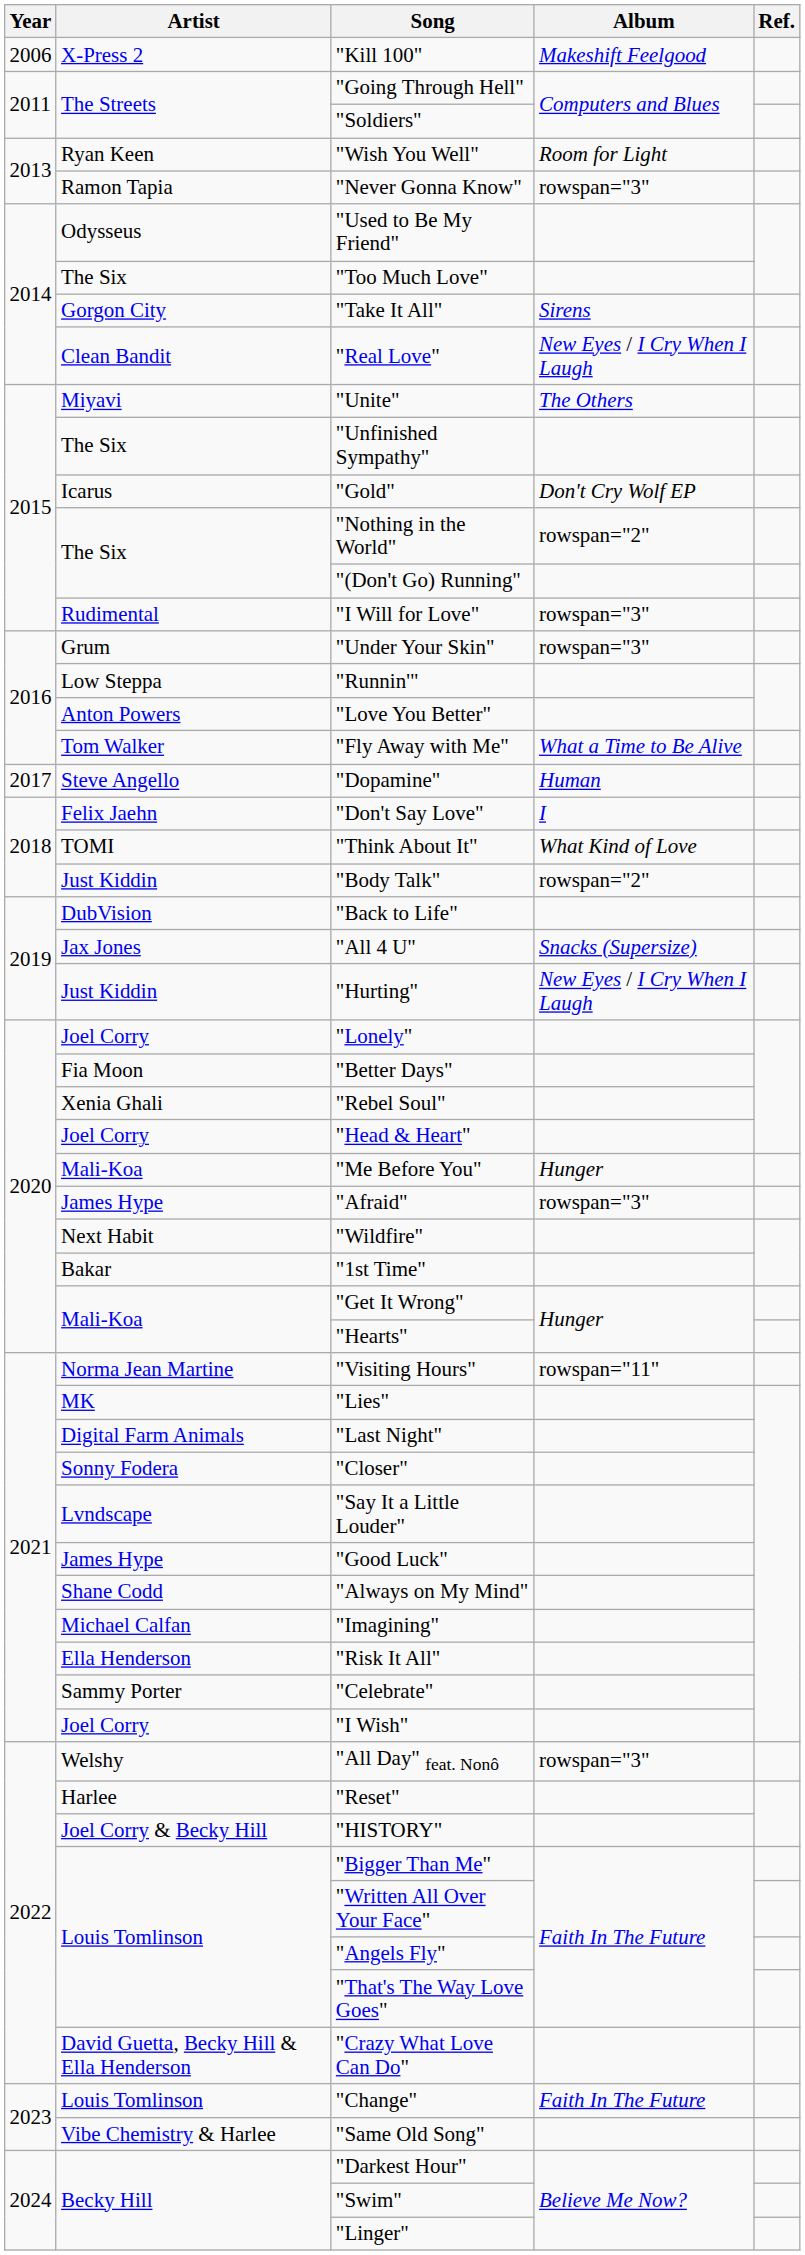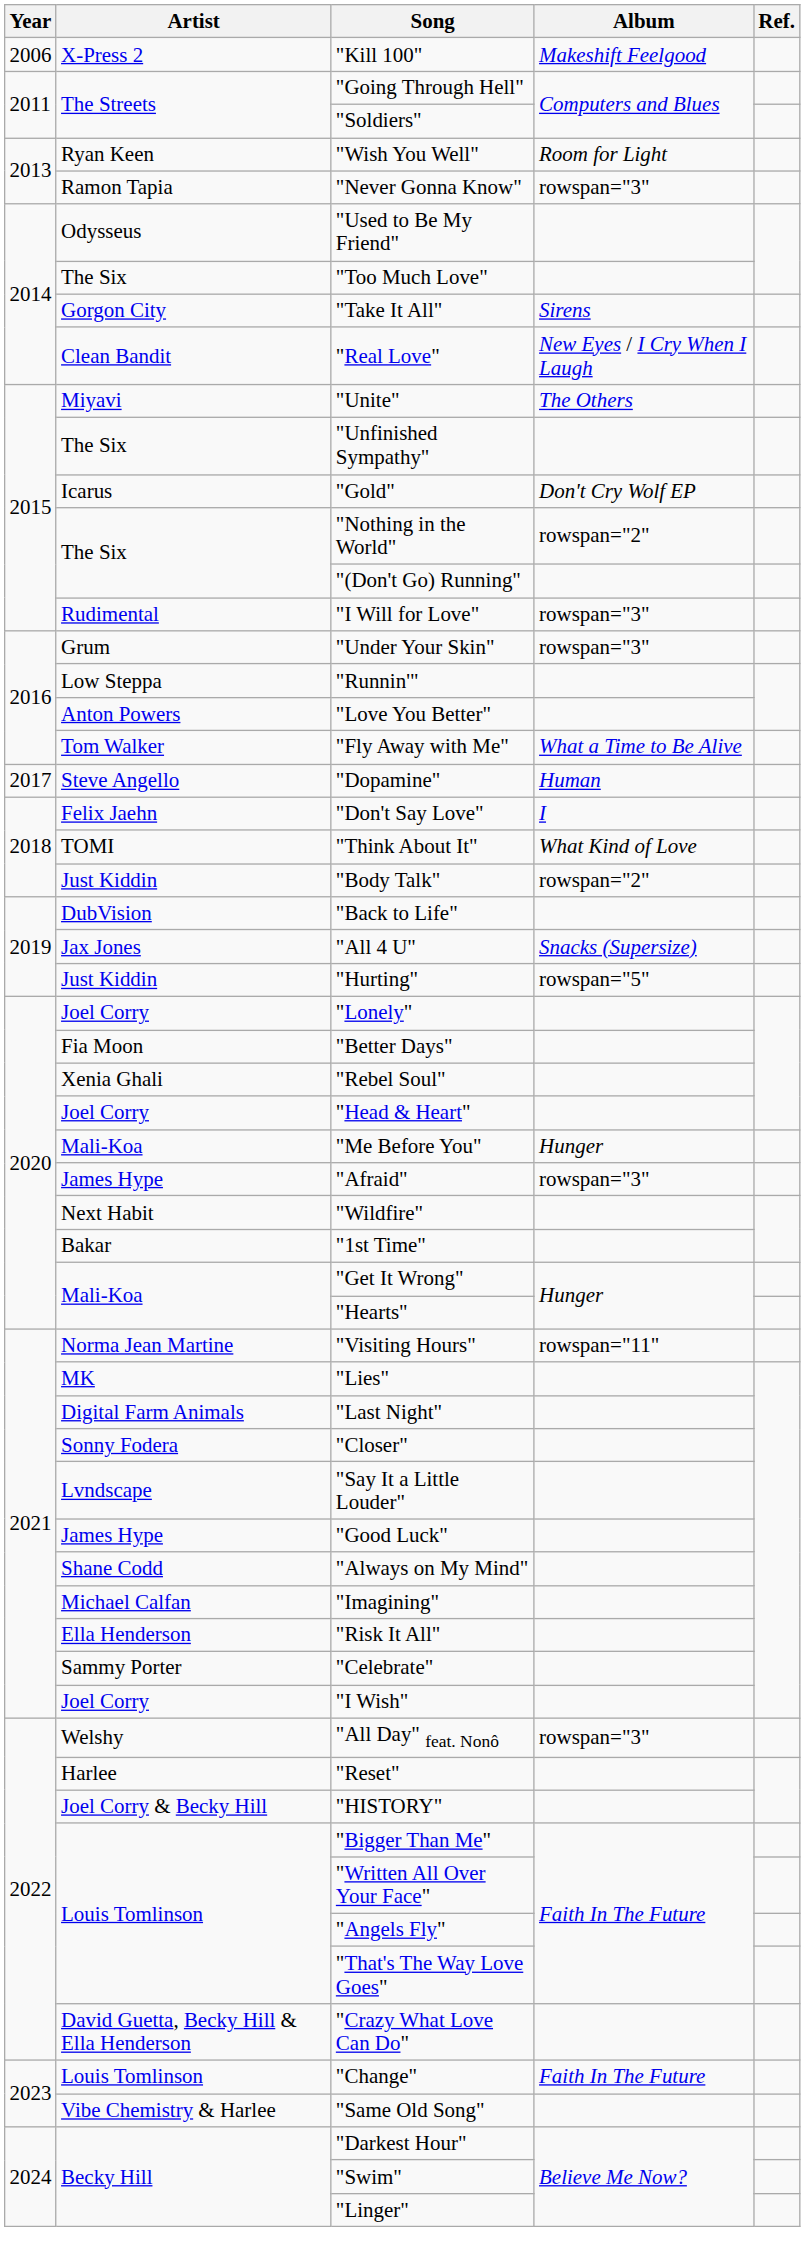(643, 991) New Eyes / I Cry When I Laugh -> (594, 979) rowspan="5"
